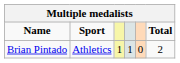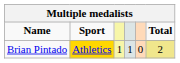(92, 48) no background -> (92, 48) gold background
(160, 48) no background -> (160, 48) khaki background
